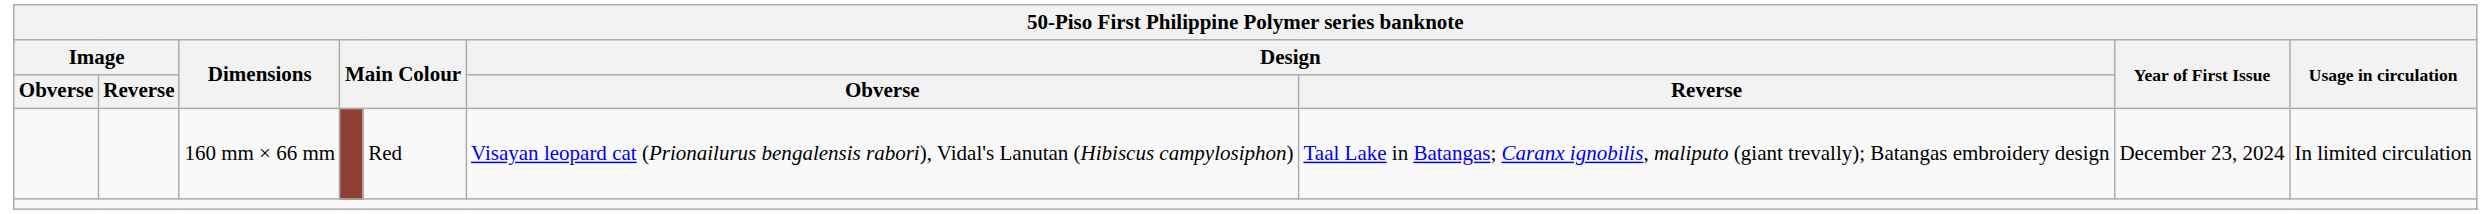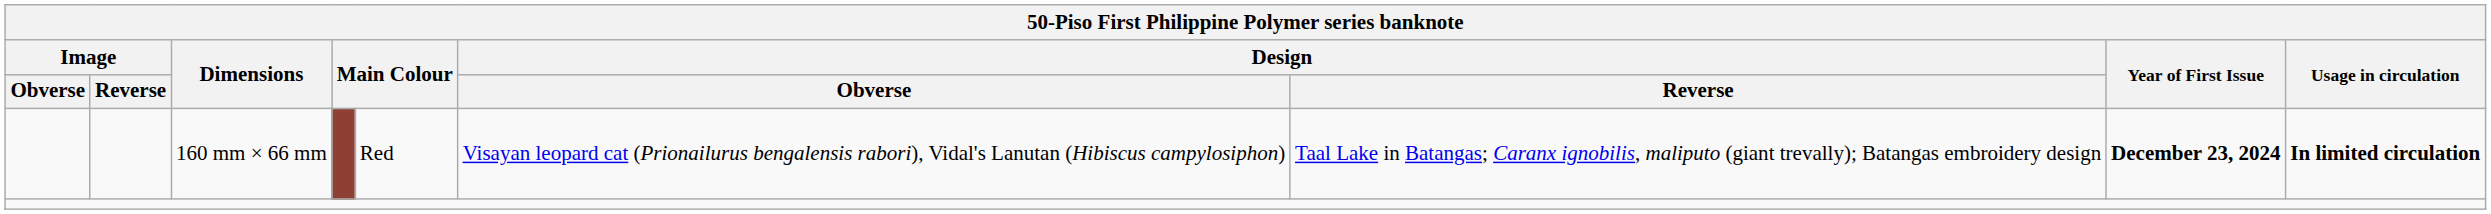(2202, 153) normal -> (2196, 153) bold
(2383, 153) normal -> (2385, 153) bold
